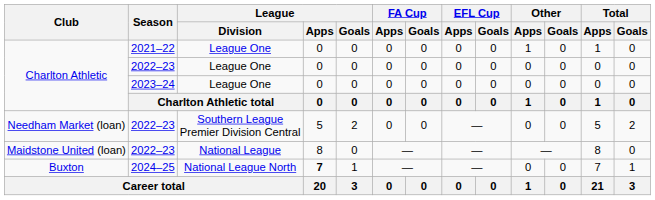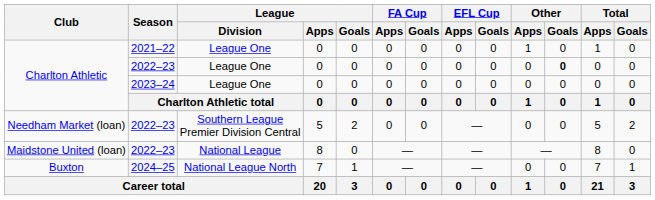(563, 66) normal -> (563, 66) bold
(320, 168) bold -> (320, 168) normal
